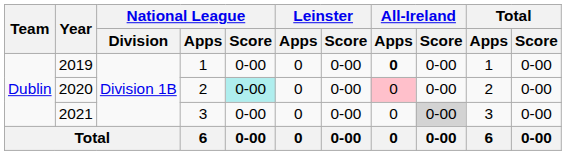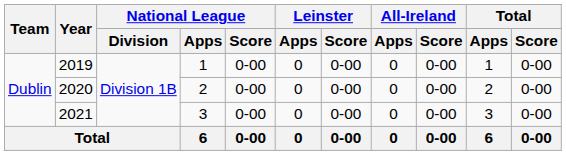(394, 65) bold -> (394, 65) normal
(251, 89) paleturquoise background -> (251, 89) no background
(394, 89) pink background -> (394, 89) no background
(441, 114) lightgrey background -> (441, 114) no background
